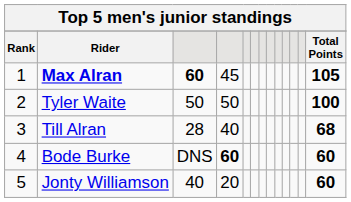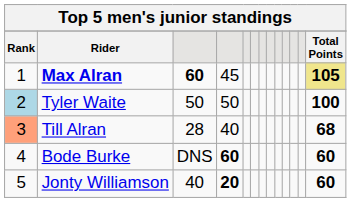(326, 75) no background -> (326, 75) khaki background
(21, 102) no background -> (21, 102) lightblue background
(21, 129) no background -> (21, 129) lightsalmon background
(230, 183) normal -> (230, 183) bold
